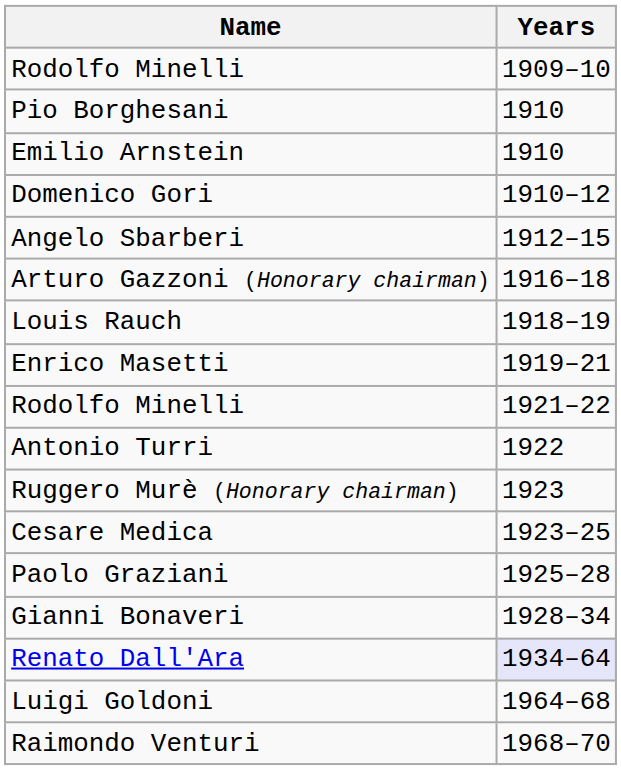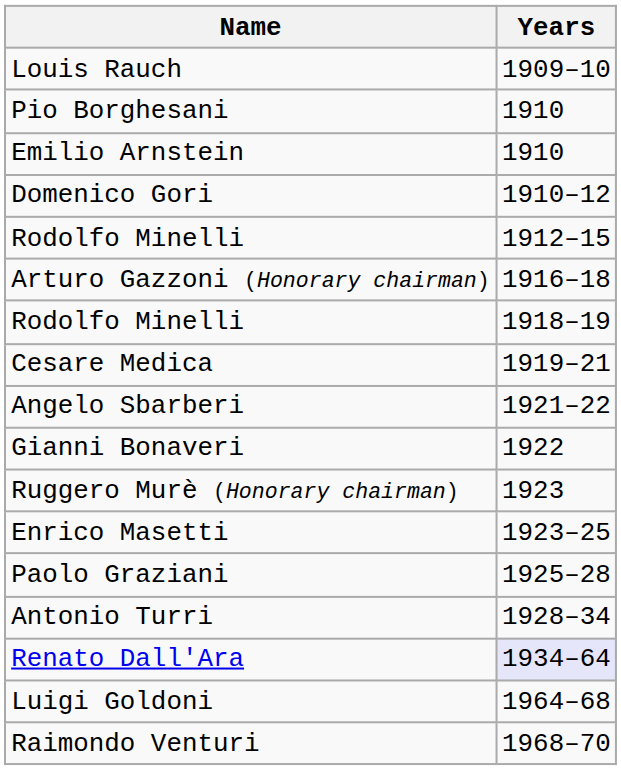(128, 69) Rodolfo Minelli -> (97, 69) Louis Rauch
(128, 238) Angelo Sbarberi -> (128, 238) Rodolfo Minelli
(97, 322) Louis Rauch -> (128, 322) Rodolfo Minelli
(120, 364) Enrico Masetti -> (112, 364) Cesare Medica
(128, 406) Rodolfo Minelli -> (128, 406) Angelo Sbarberi
(112, 449) Antonio Turri -> (128, 449) Gianni Bonaveri
(112, 533) Cesare Medica -> (120, 533) Enrico Masetti
(128, 617) Gianni Bonaveri -> (112, 617) Antonio Turri
